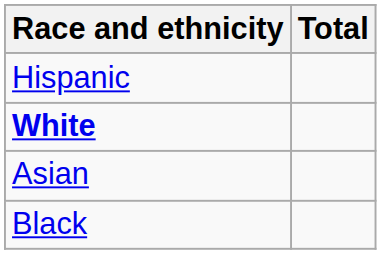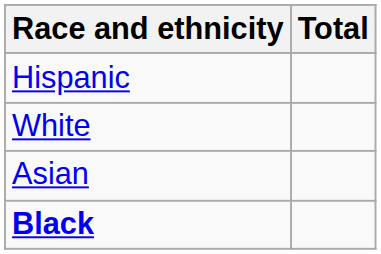(54, 126) bold -> (51, 126) normal
(50, 223) normal -> (53, 223) bold
